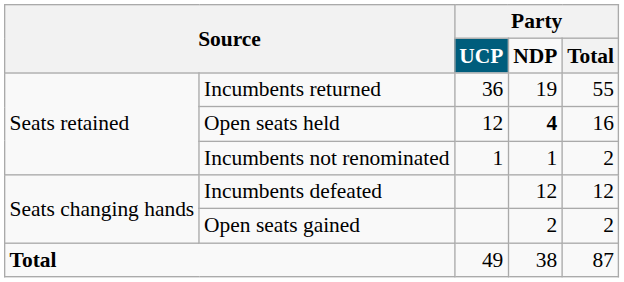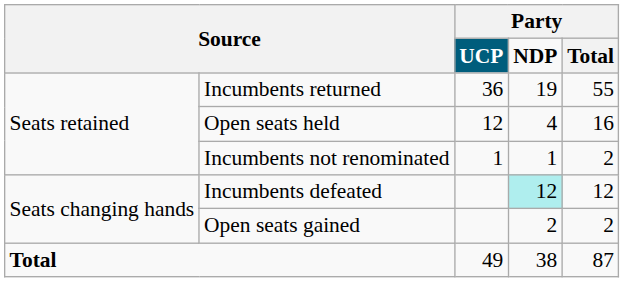(552, 123) bold -> (552, 123) normal
(547, 191) no background -> (547, 191) paleturquoise background
